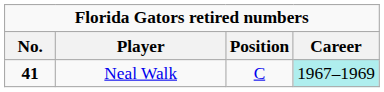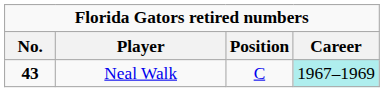(30, 73) 41 -> (30, 73) 43
